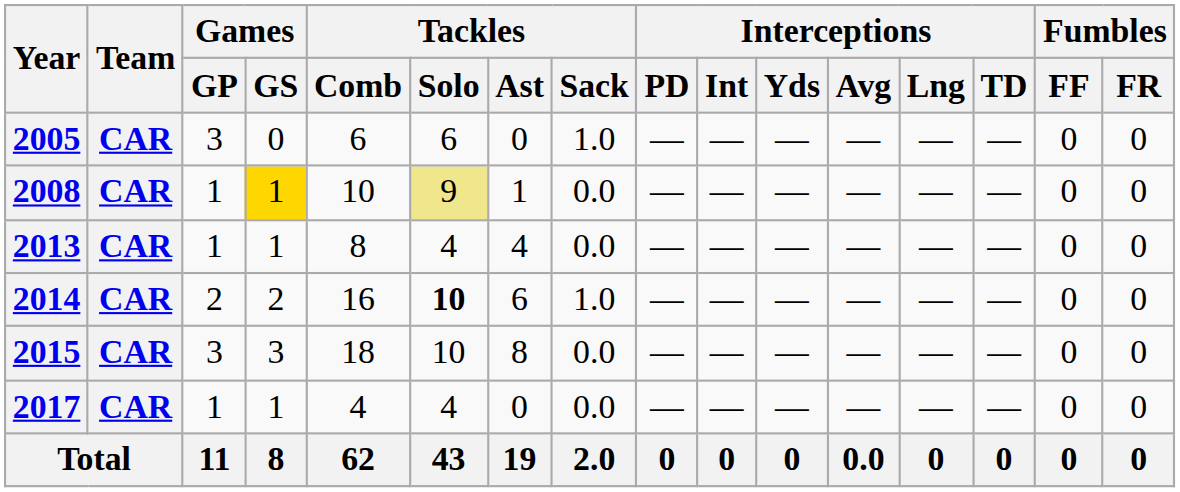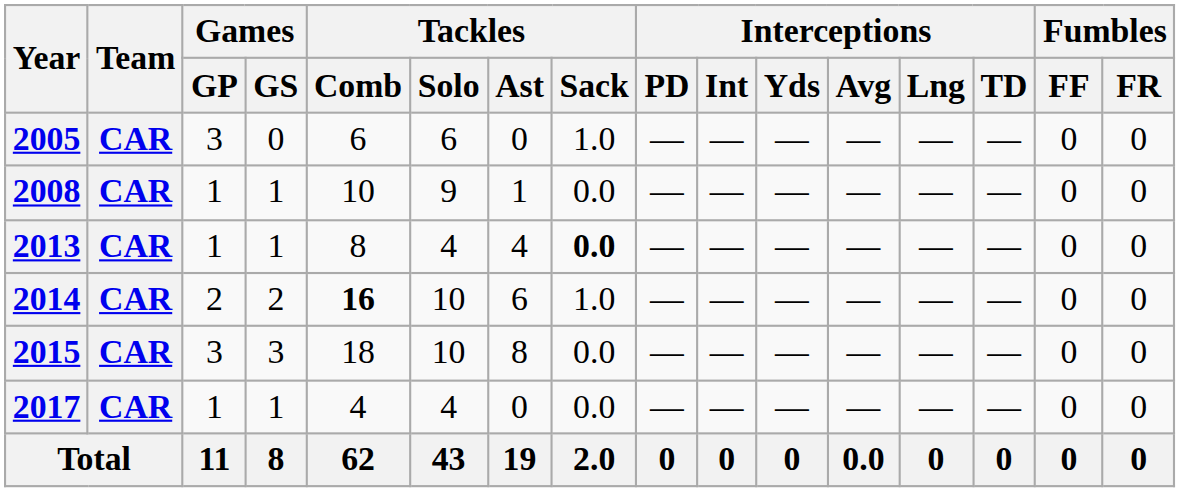(276, 191) gold background -> (276, 191) no background
(449, 191) khaki background -> (449, 191) no background
(594, 245) normal -> (594, 245) bold
(358, 298) normal -> (358, 298) bold
(449, 298) bold -> (449, 298) normal
